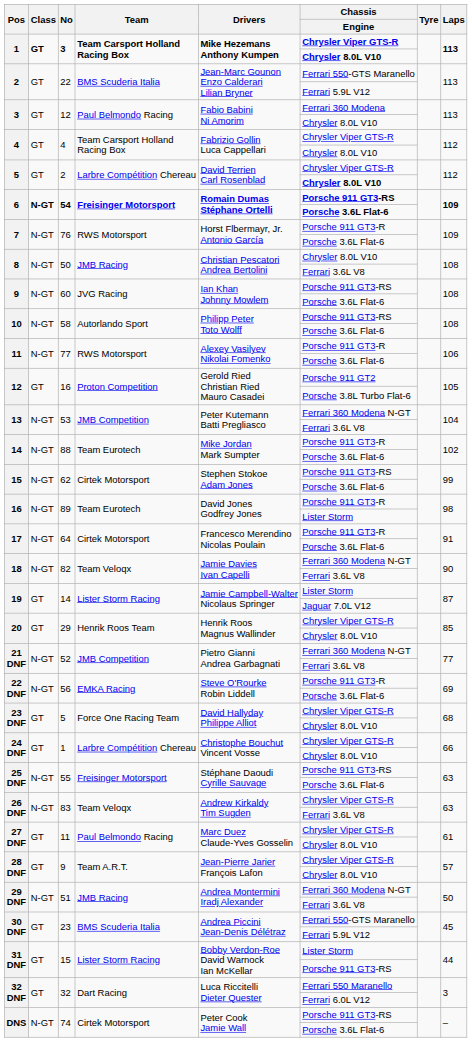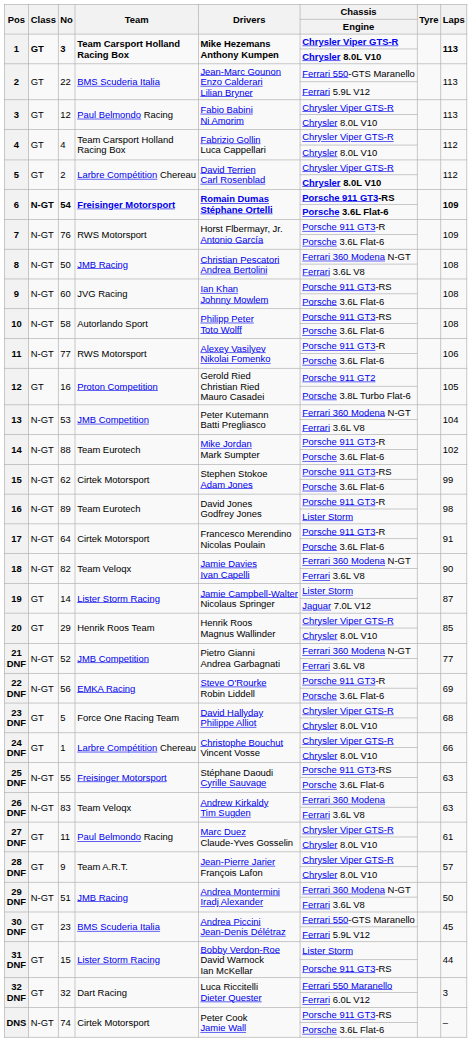(344, 108) Ferrari 360 Modena -> (348, 108) Chrysler Viper GTS-R
(340, 257) Chrysler 8.0L V10 -> (356, 257) Ferrari 360 Modena N-GT
(348, 800) Chrysler Viper GTS-R -> (344, 800) Ferrari 360 Modena
